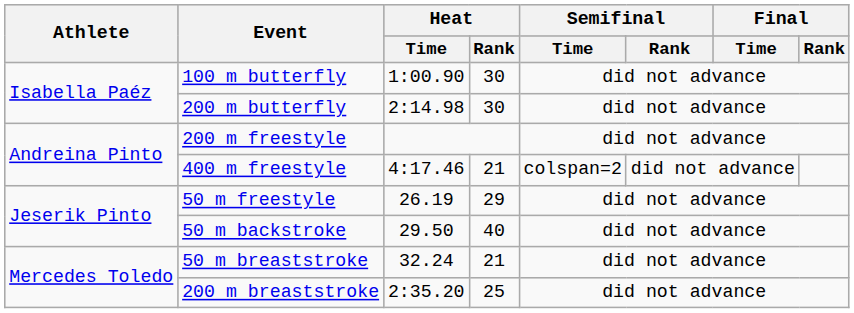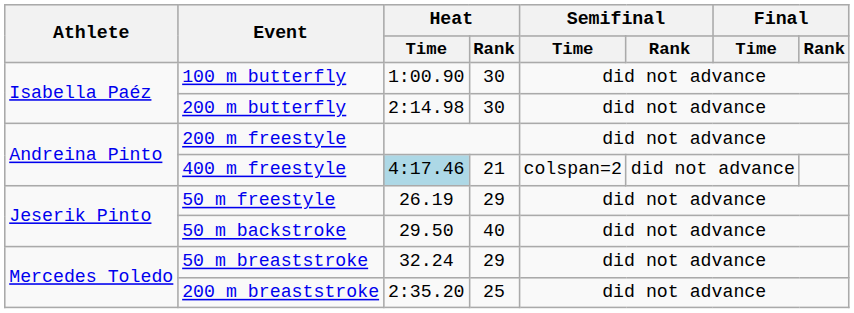(426, 170) no background -> (426, 170) lightblue background
(494, 262) 21 -> (494, 262) 29
